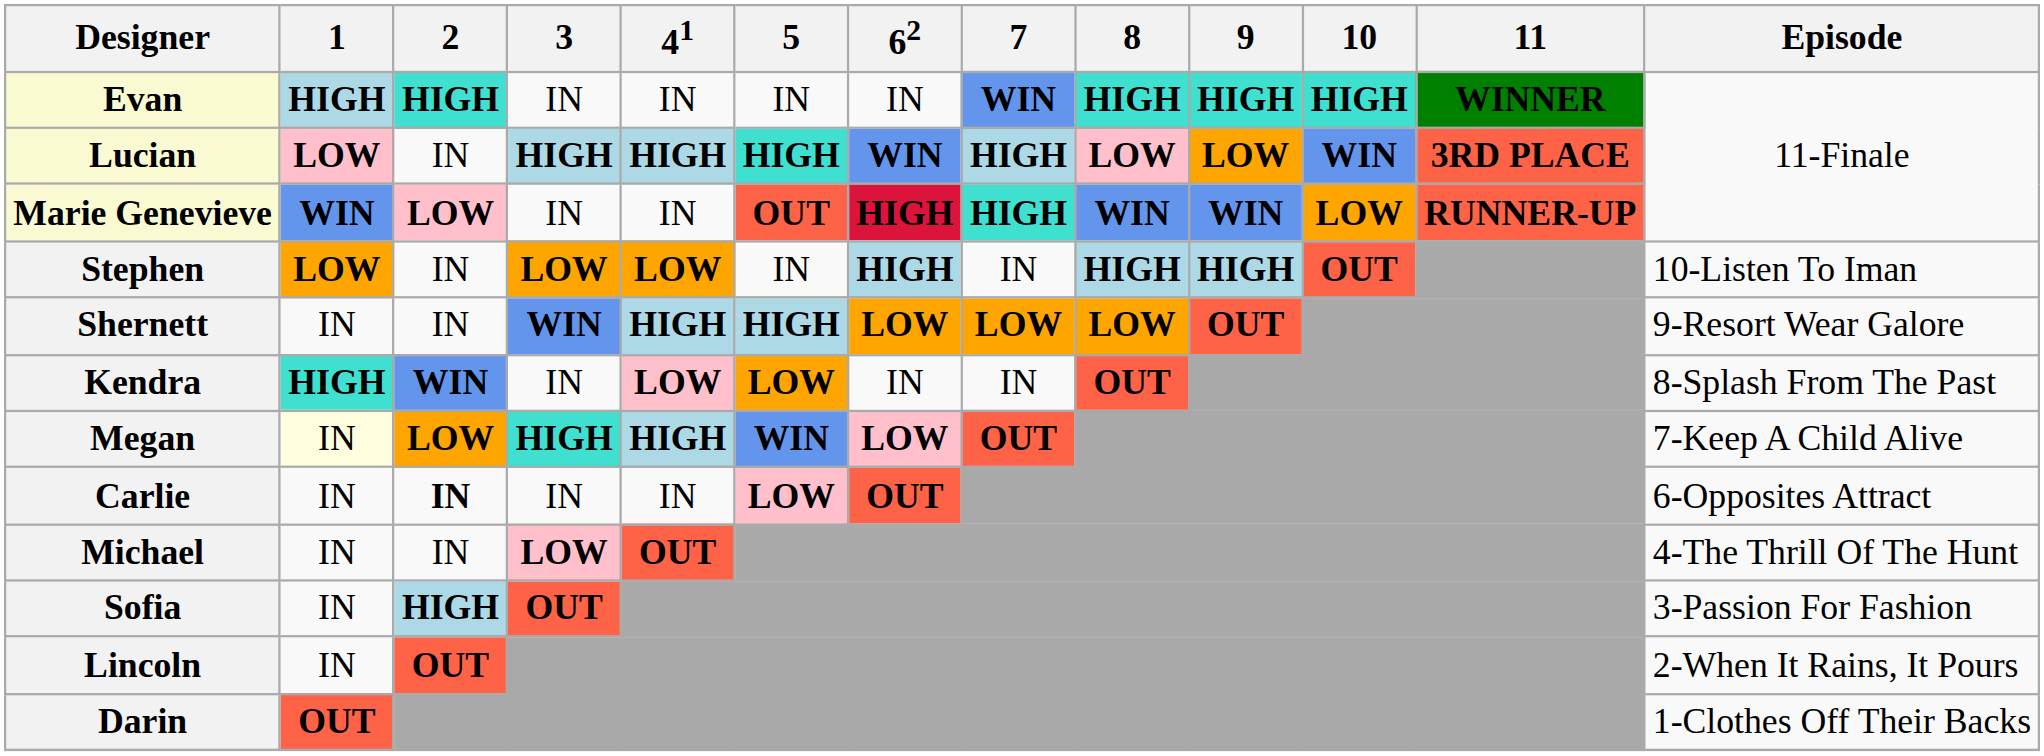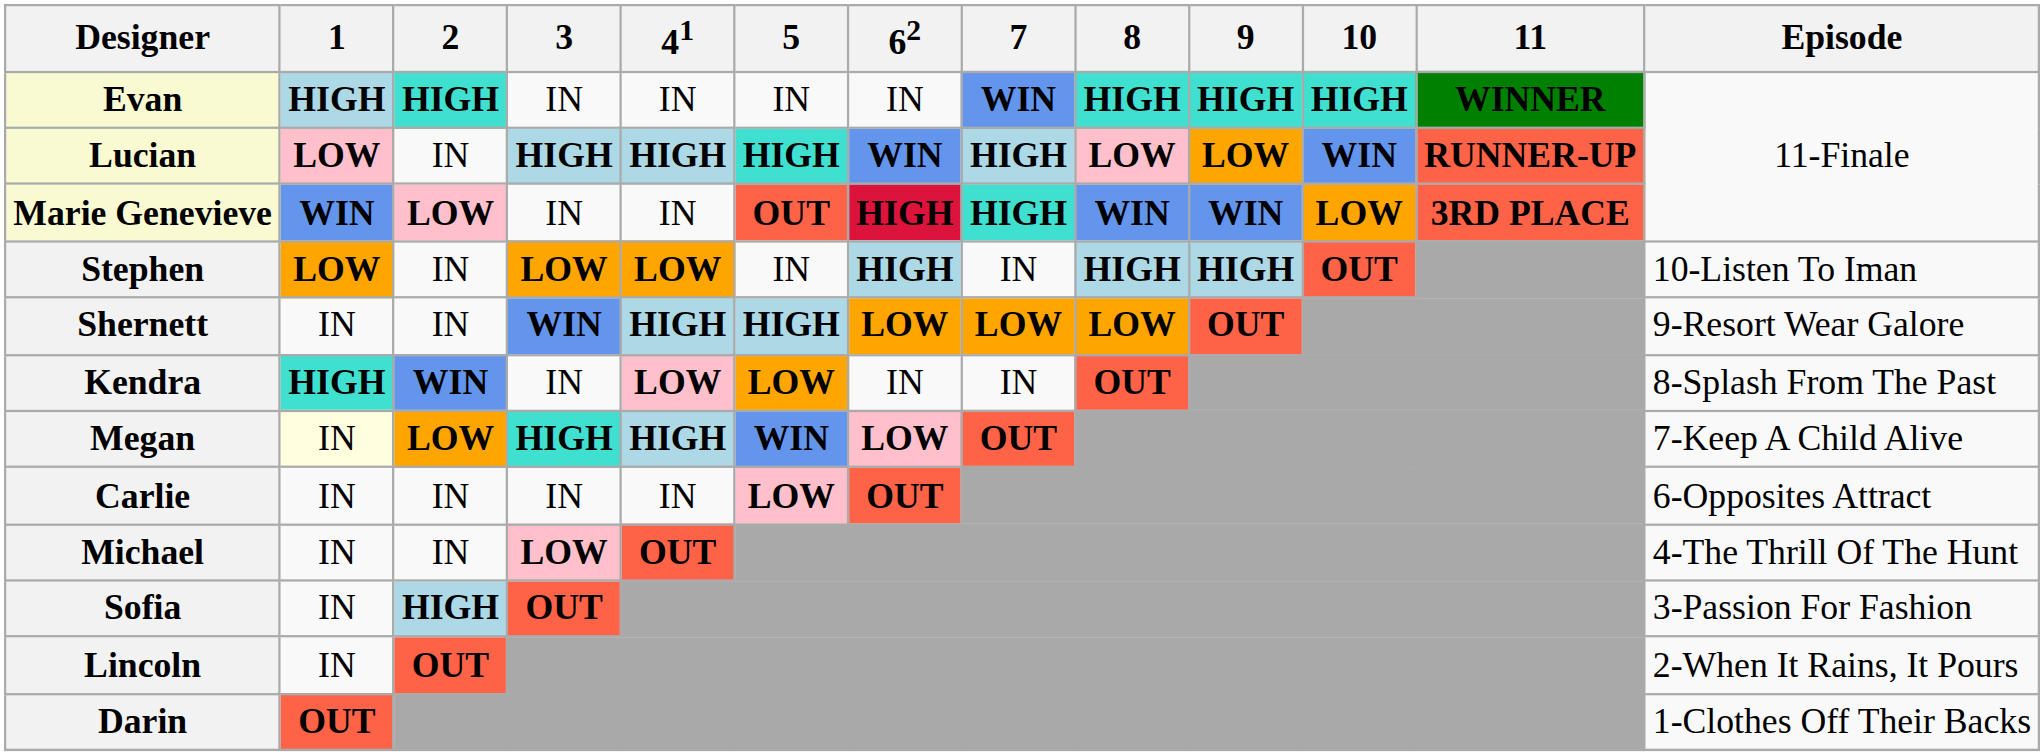(1530, 155) 3RD PLACE -> (1530, 155) RUNNER-UP
(1530, 212) RUNNER-UP -> (1530, 212) 3RD PLACE
(451, 495) bold -> (451, 495) normal
